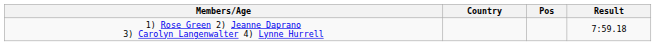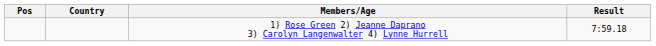columns swapped: (547, 11) <-> (223, 11)
